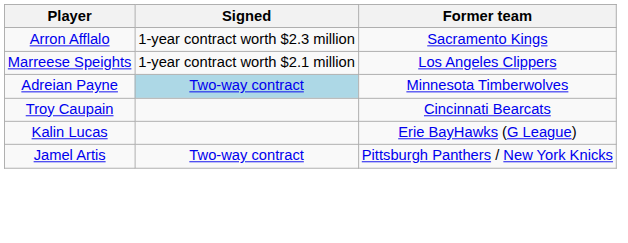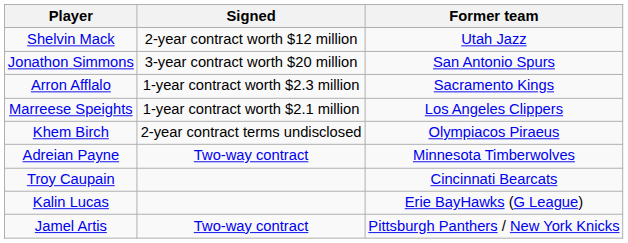+ row: (71, 39)
+ row: (71, 62)
+ row: (71, 132)
(247, 86) lightblue background -> (251, 156) no background
